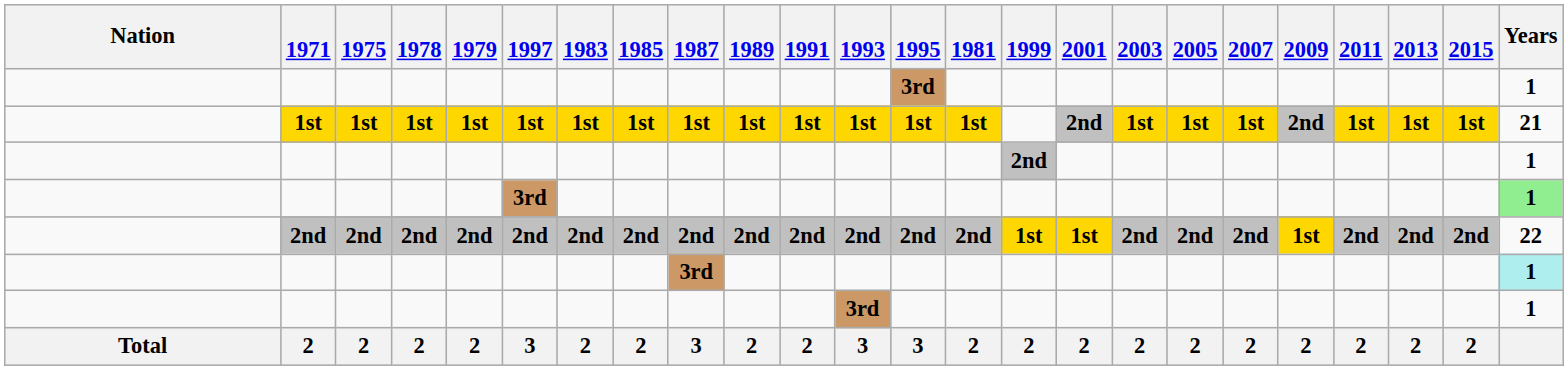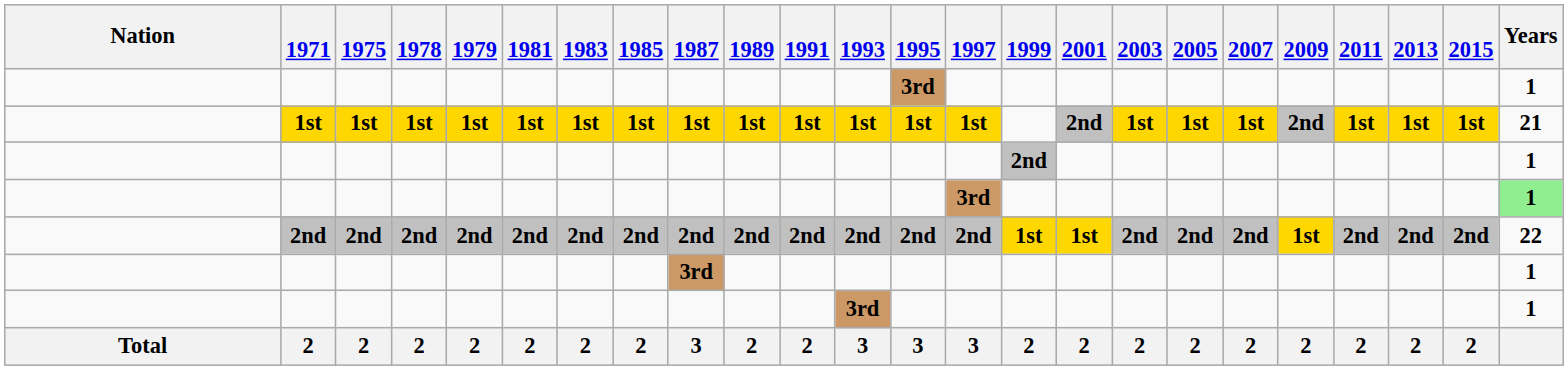columns swapped: (973, 49) <-> (530, 49)
(1531, 272) paleturquoise background -> (1531, 272) no background
